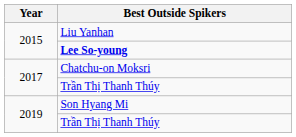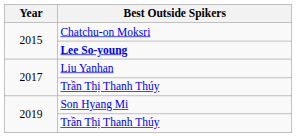(87, 31) Liu Yanhan -> (105, 31) Chatchu-on Moksri
(105, 68) Chatchu-on Moksri -> (87, 68) Liu Yanhan
